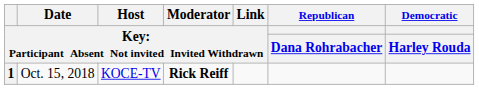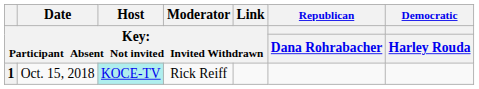(131, 73) no background -> (131, 73) paleturquoise background
(199, 73) bold -> (199, 73) normal
